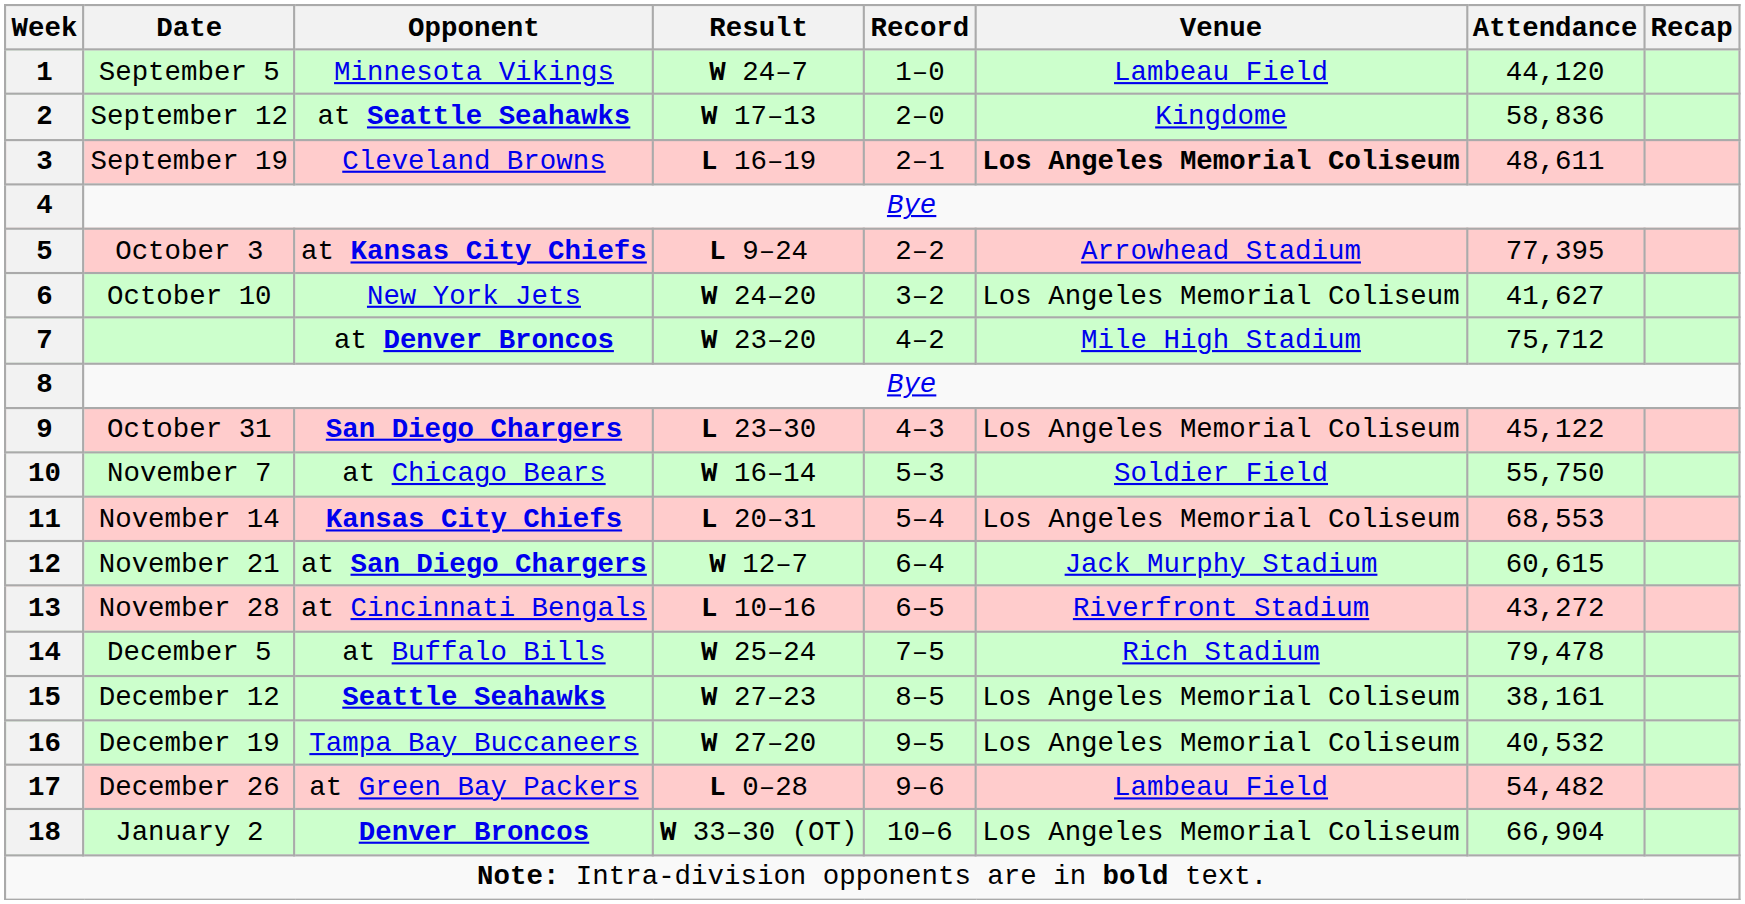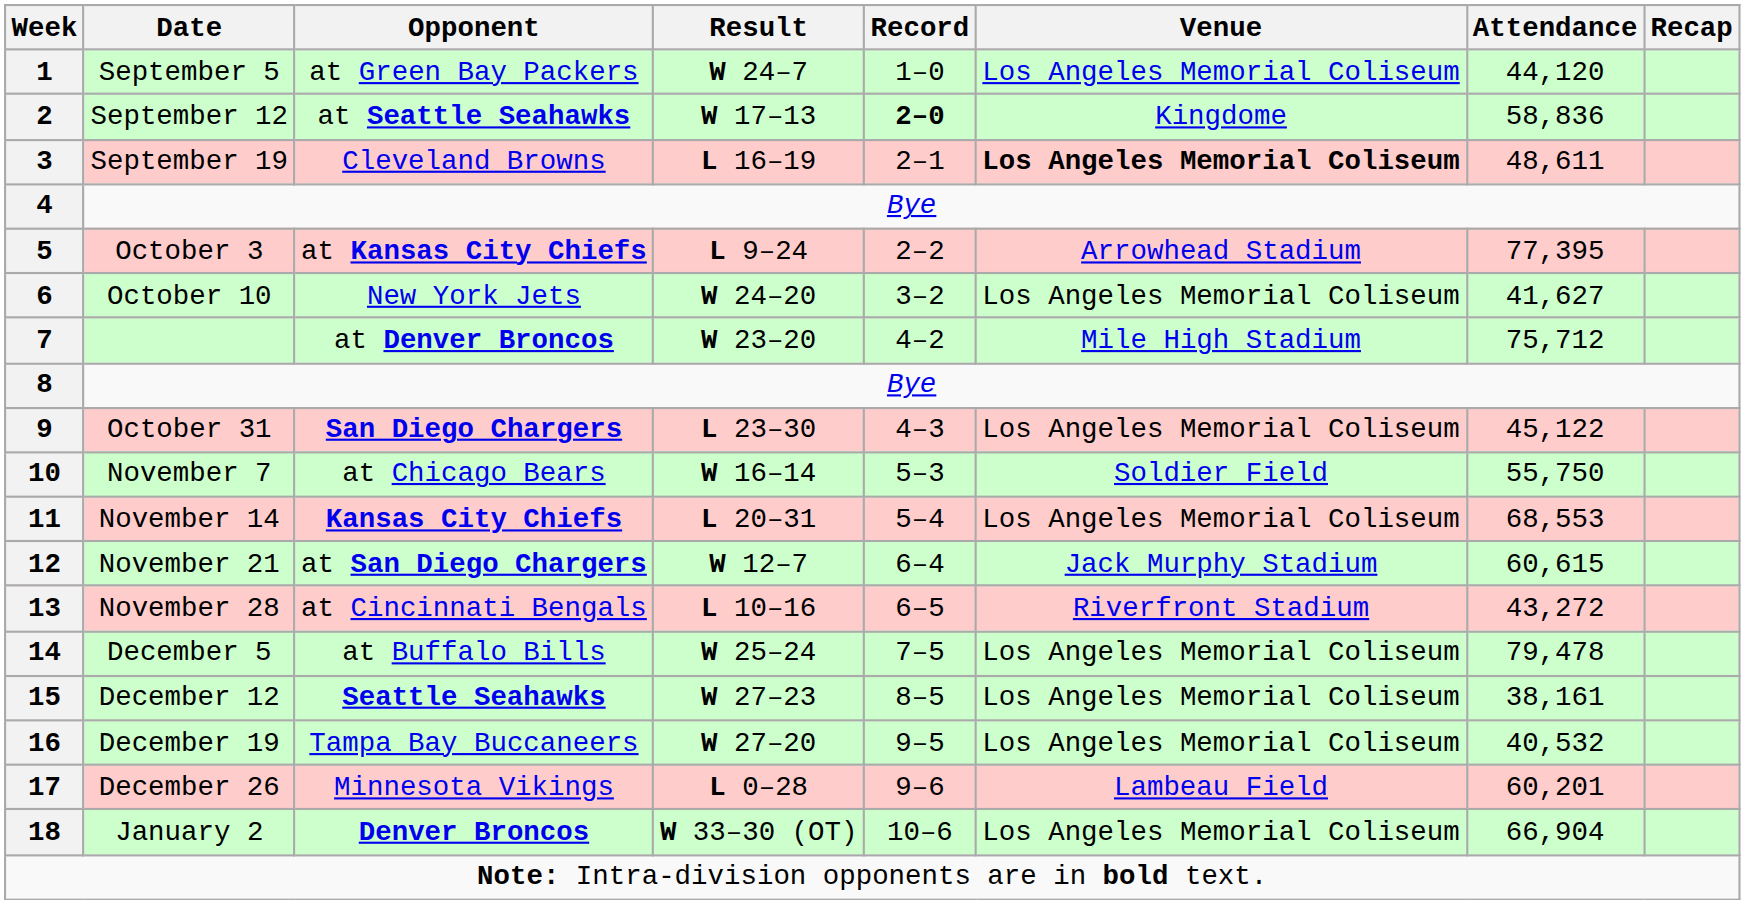(474, 72) Minnesota Vikings -> (474, 72) at Green Bay Packers
(1221, 72) Lambeau Field -> (1221, 72) Los Angeles Memorial Coliseum
(920, 117) normal -> (920, 117) bold
(1221, 653) Rich Stadium -> (1221, 653) Los Angeles Memorial Coliseum
(474, 787) at Green Bay Packers -> (474, 787) Minnesota Vikings
(1555, 787) 54,482 -> (1555, 787) 60,201
